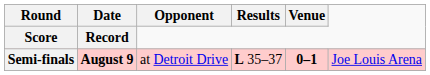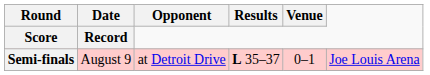(107, 59) bold -> (106, 59) normal
(307, 59) bold -> (304, 59) normal
